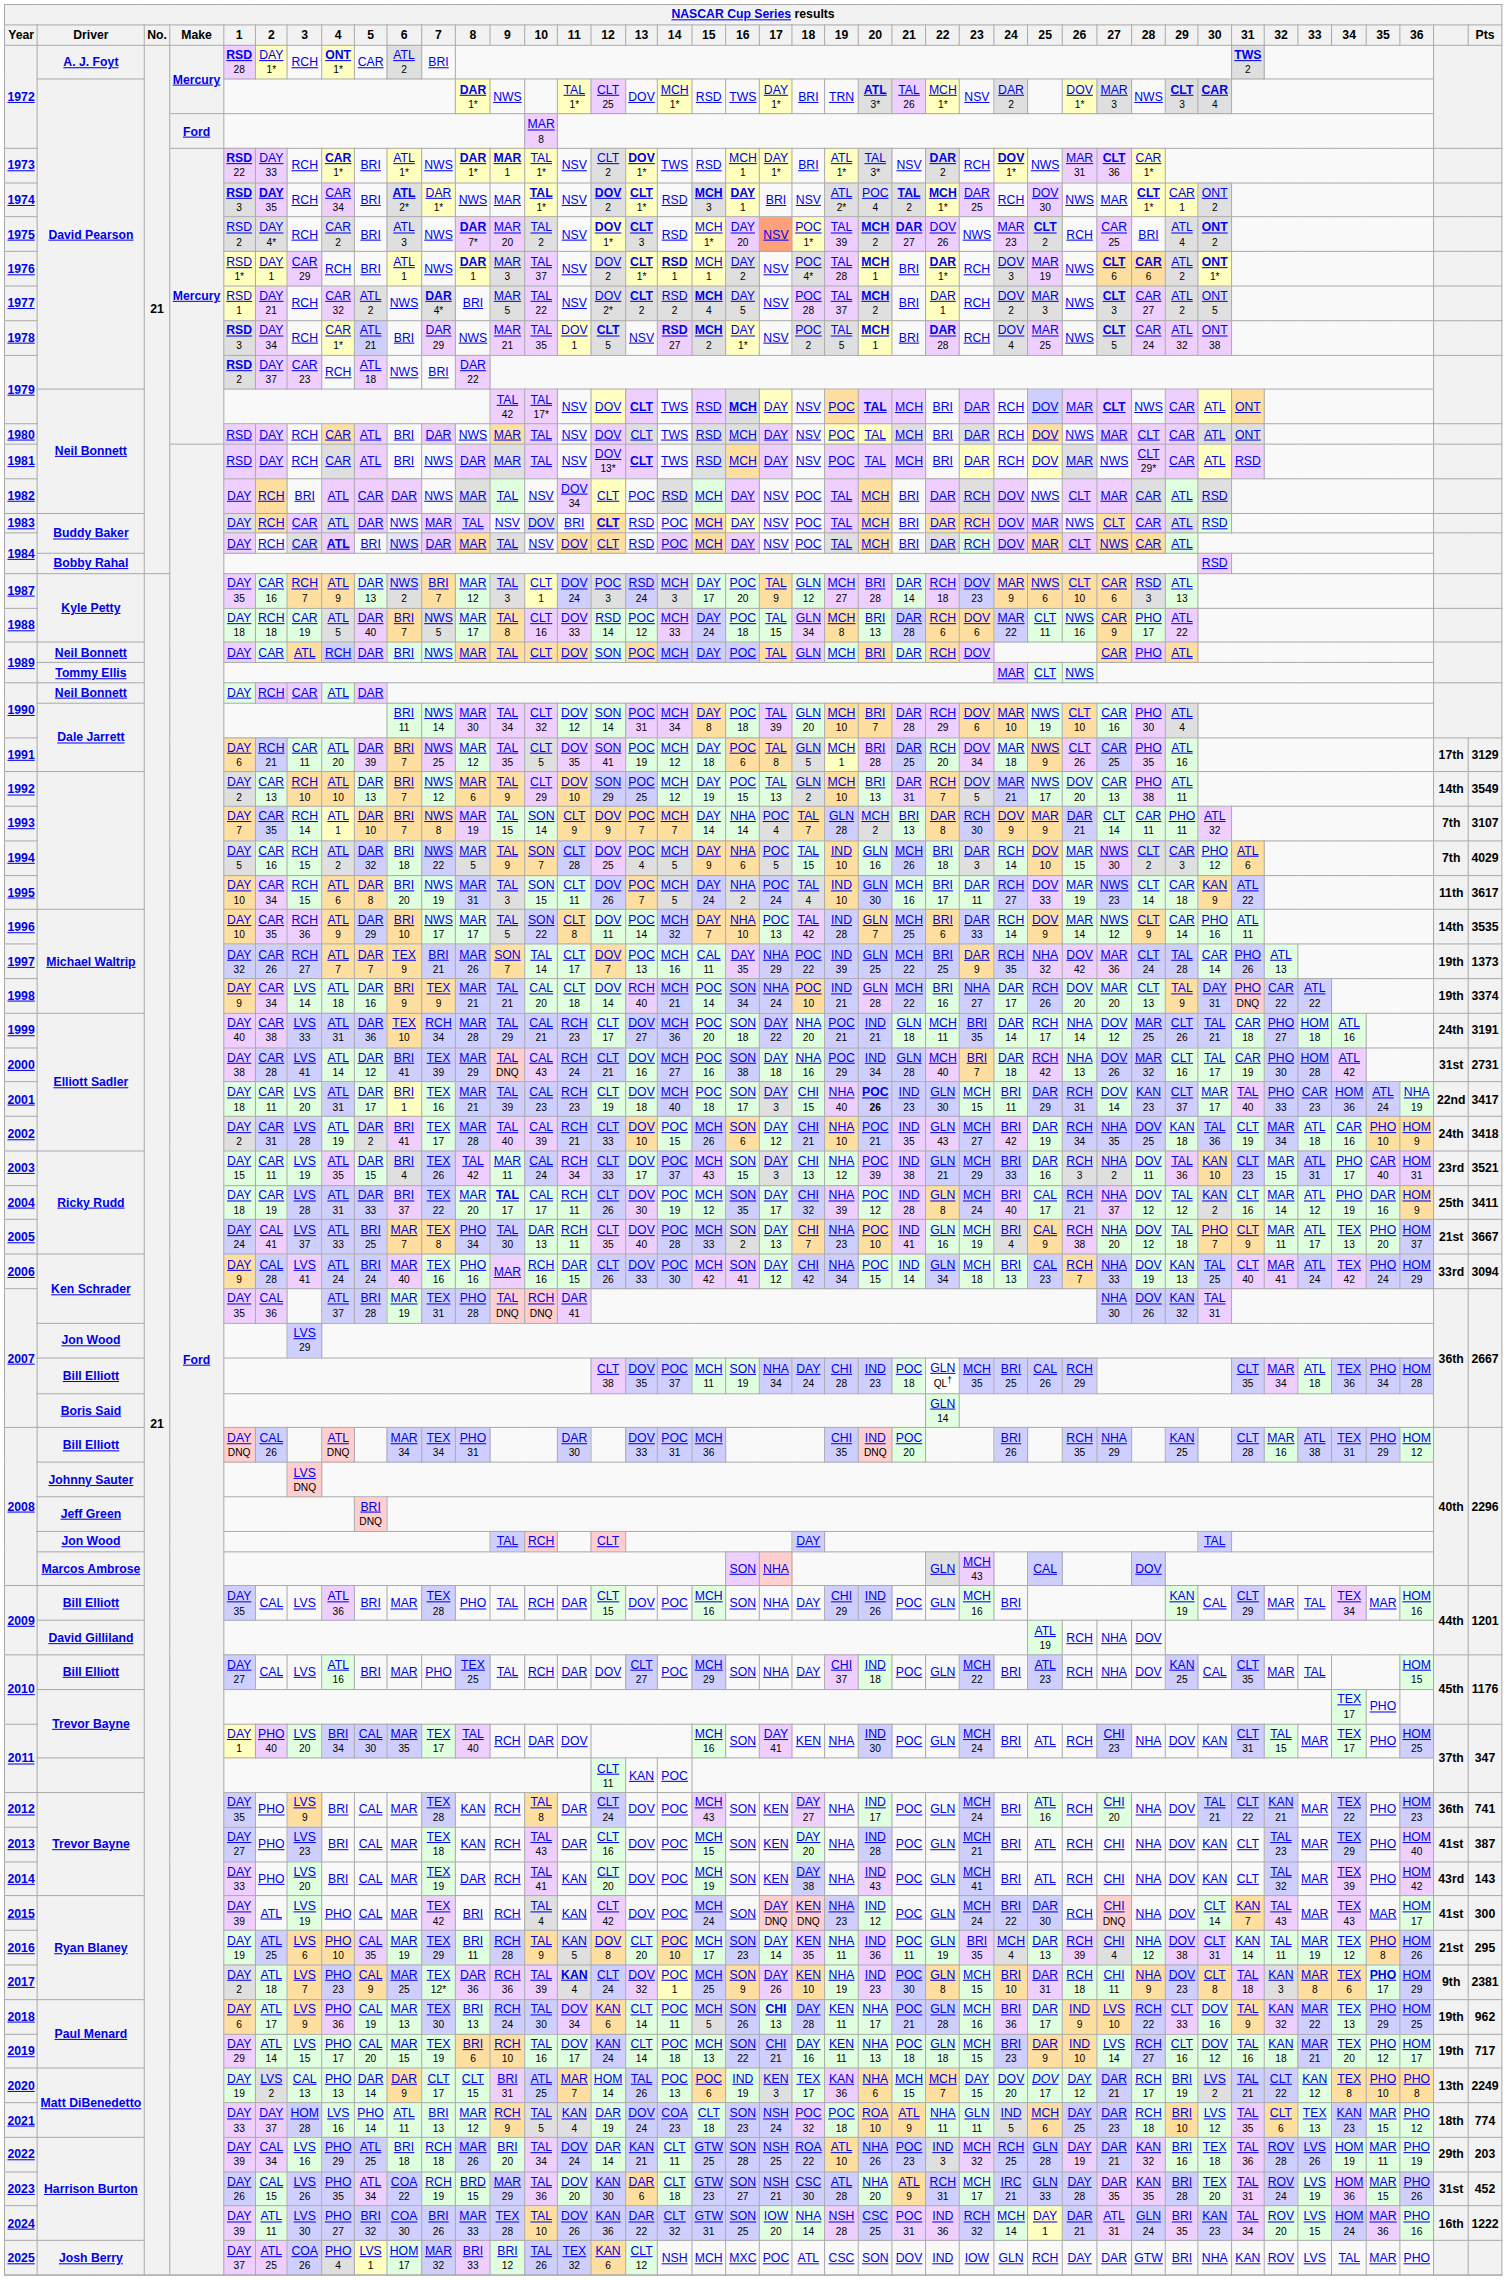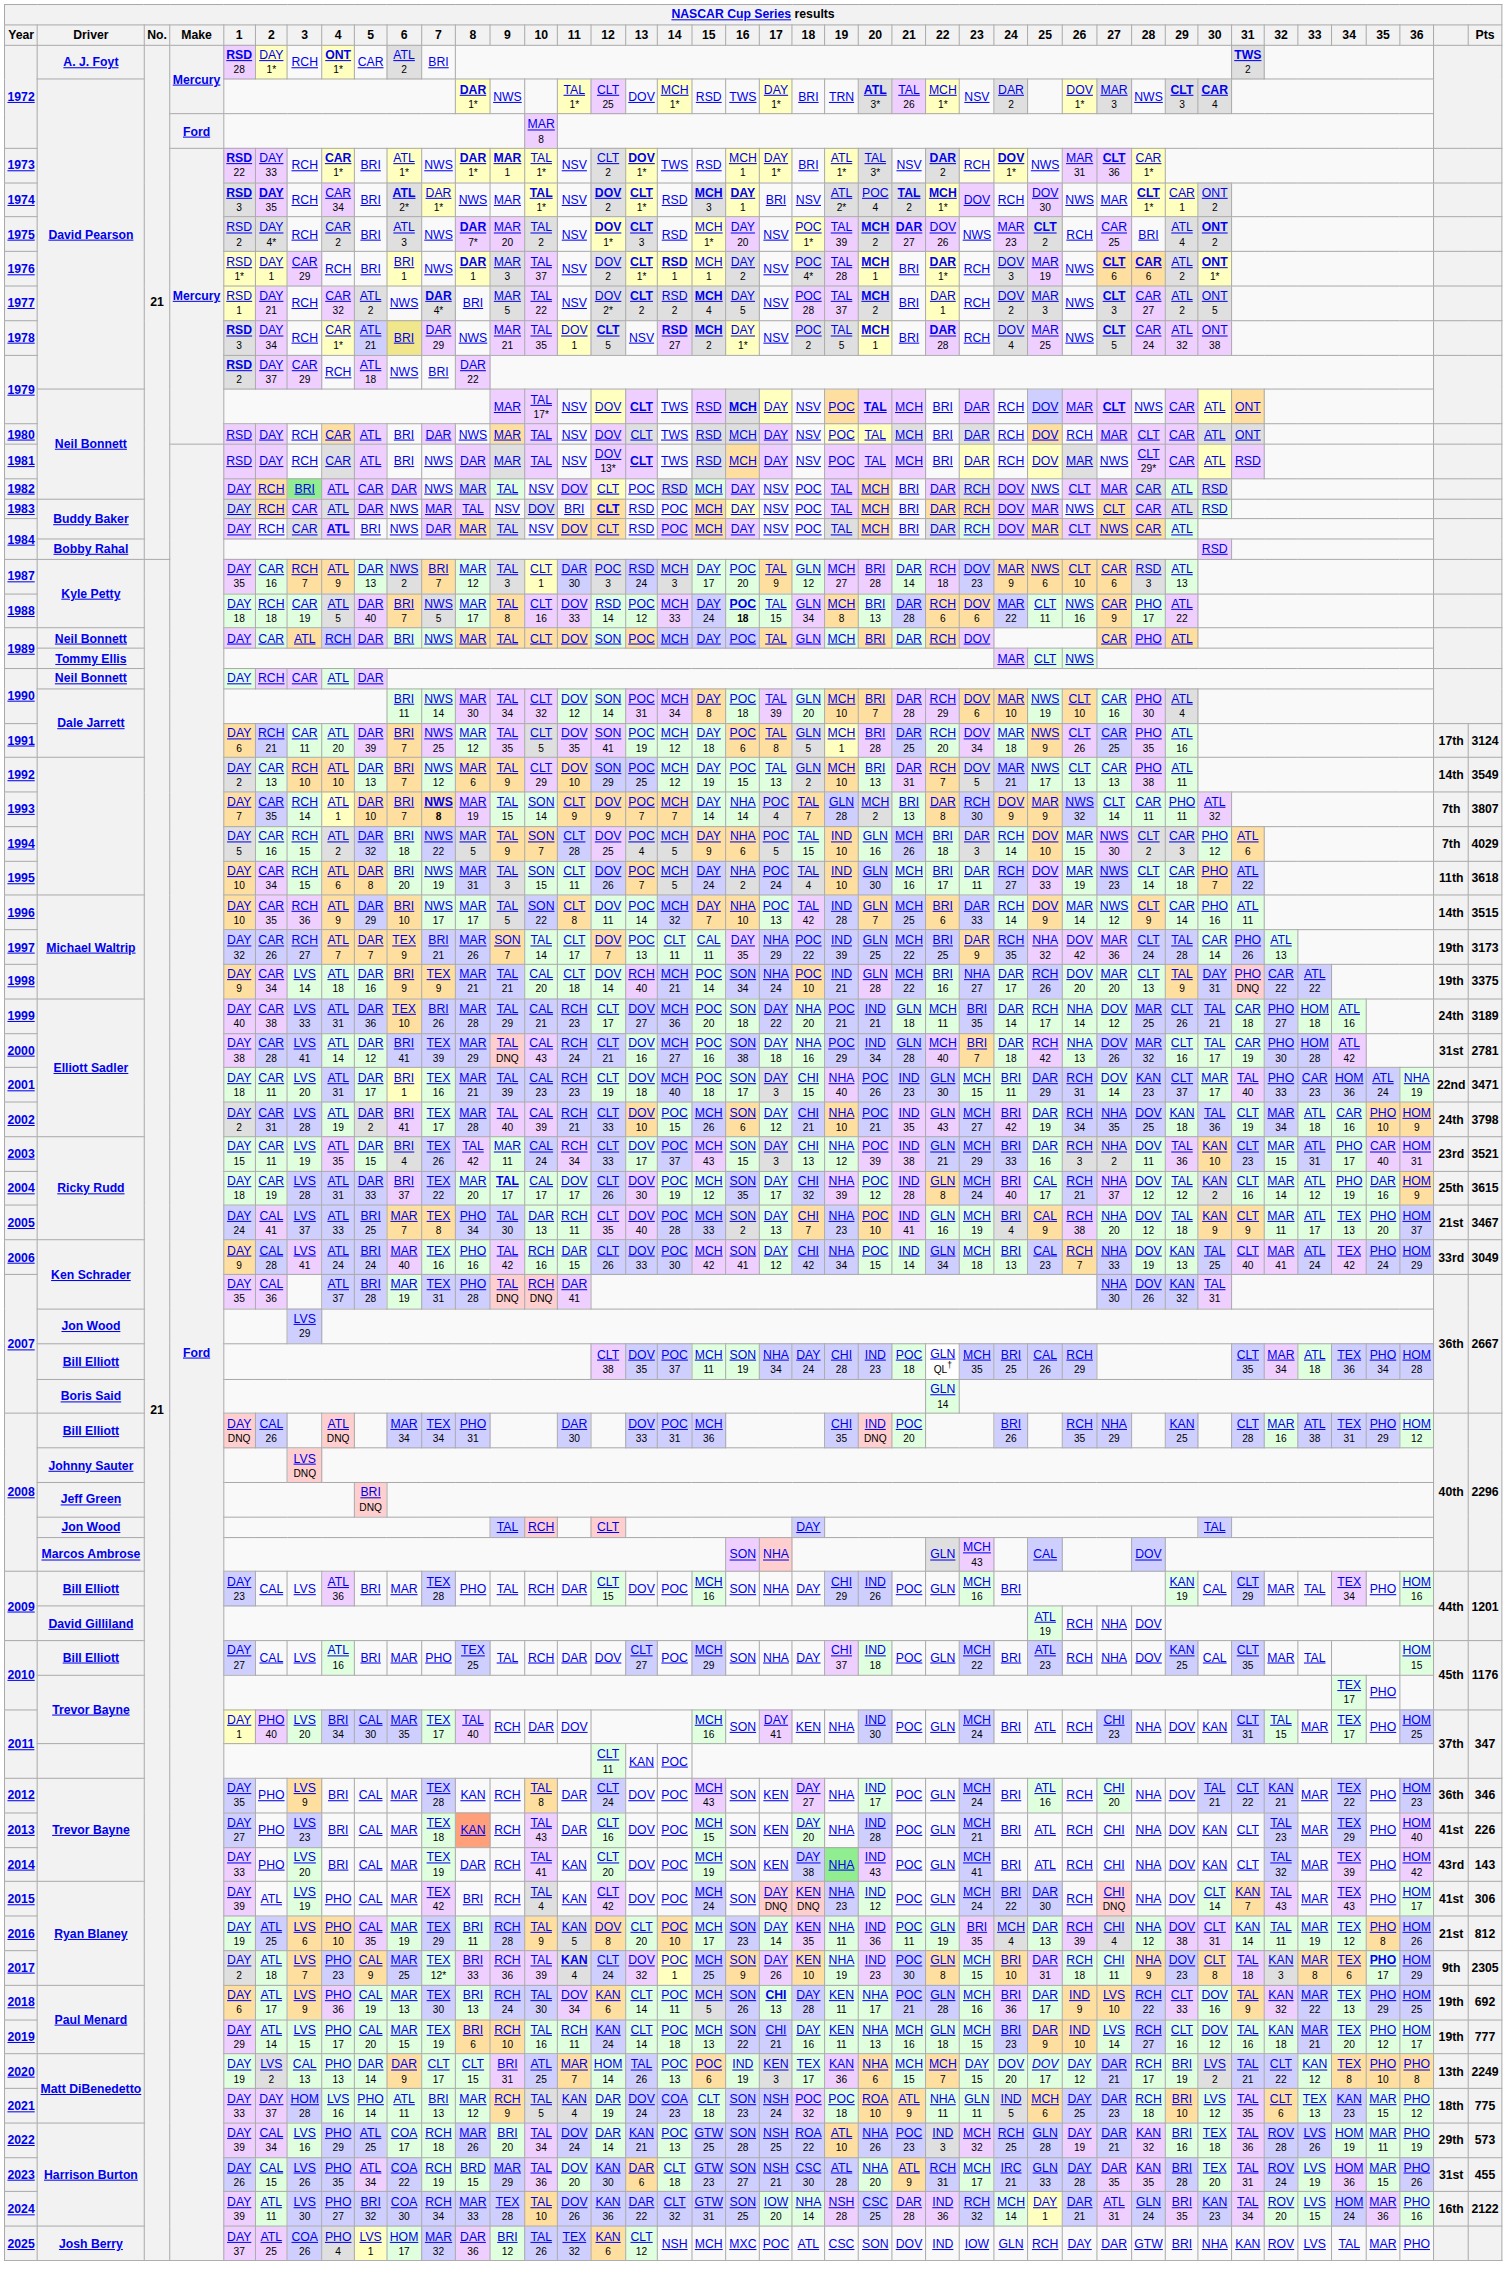(977, 165) no background -> (977, 165) lightyellow background
(977, 199) DAR 25 -> (977, 200) DOV
(776, 234) lightsalmon background -> (776, 234) no background
(404, 268) ATL 1 -> (404, 268) BRI 1
(404, 338) no background -> (404, 338) khaki background
(305, 372) CAR 23 -> (305, 372) CAR 29
(507, 406) TAL 42 -> (507, 407) MAR
(1080, 434) NWS -> (1080, 434) RCH
(305, 496) no background -> (305, 489) lightgreen background
(574, 495) DOV 34 -> (574, 489) DOV
(404, 543) lavender background -> (404, 529) no background
(574, 590) DOV 24 -> (574, 576) DAR 30
(743, 625) normal -> (743, 611) bold
(1485, 755) 3129 -> (1485, 740) 3124
(1080, 789) DOV 20 -> (1080, 774) CLT 13
(439, 823) normal -> (439, 809) bold
(1080, 823) DAR 21 -> (1080, 809) NWS 32
(1485, 824) 3107 -> (1485, 809) 3807
(1215, 892) KAN 9 -> (1215, 878) PHO 7
(1485, 892) 3617 -> (1485, 878) 3618
(1485, 927) 3535 -> (1485, 913) 3515
(675, 961) MCH 16 -> (675, 947) CLT 11
(1485, 961) 1373 -> (1485, 947) 3173
(1485, 996) 3374 -> (1485, 982) 3375
(439, 1030) RCH 34 -> (439, 1016) BRI 26
(1485, 1030) 3191 -> (1485, 1016) 3189
(1485, 1065) 2731 -> (1485, 1050) 2781
(875, 1099) bold -> (875, 1084) normal
(1485, 1099) 3417 -> (1485, 1085) 3471
(1485, 1134) 3418 -> (1485, 1119) 3798
(574, 1202) RCH 11 -> (574, 1188) DOV 17
(1485, 1203) 3411 -> (1485, 1188) 3615
(1215, 1237) PHO 7 -> (1215, 1222) KAN 9
(1485, 1237) 3667 -> (1485, 1223) 3467
(507, 1271) MAR -> (507, 1257) TAL 42
(1485, 1271) 3094 -> (1485, 1257) 3049
(239, 1603) DAY 35 -> (239, 1588) DAY 23
(1383, 1603) MAR -> (1383, 1589) PHO
(1485, 1810) 741 -> (1485, 1796) 346
(473, 1844) no background -> (473, 1830) lightsalmon background
(1485, 1844) 387 -> (1485, 1830) 226
(841, 1879) no background -> (841, 1865) lightgreen background
(1383, 1913) MAR -> (1383, 1899) PHO
(1485, 1913) 300 -> (1485, 1899) 306
(1485, 1948) 295 -> (1485, 1933) 812
(473, 1982) DAR 36 -> (473, 1967) BRI 33
(1485, 1982) 2381 -> (1485, 1968) 2305
(1485, 2017) 962 -> (1485, 2002) 692
(574, 2051) DOV 17 -> (574, 2036) RCH 11
(909, 2051) POC 18 -> (909, 2036) MCH 16
(1485, 2051) 717 -> (1485, 2037) 777
(1485, 2120) 774 -> (1485, 2106) 775
(404, 2154) BRI 18 -> (404, 2140) COA 17
(675, 2154) CLT 11 -> (675, 2140) POC 13
(1485, 2154) 203 -> (1485, 2140) 573
(1485, 2189) 452 -> (1485, 2175) 455
(439, 2223) BRI 26 -> (439, 2209) RCH 34
(909, 2223) POC 31 -> (909, 2209) DAR 28
(1485, 2223) 1222 -> (1485, 2209) 2122
(473, 2257) BRI 33 -> (473, 2243) DAR 36
